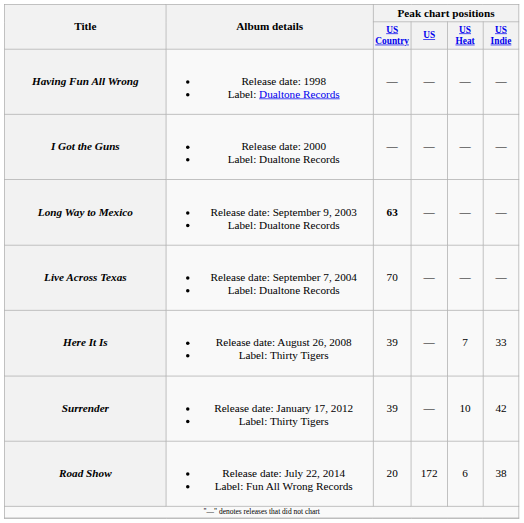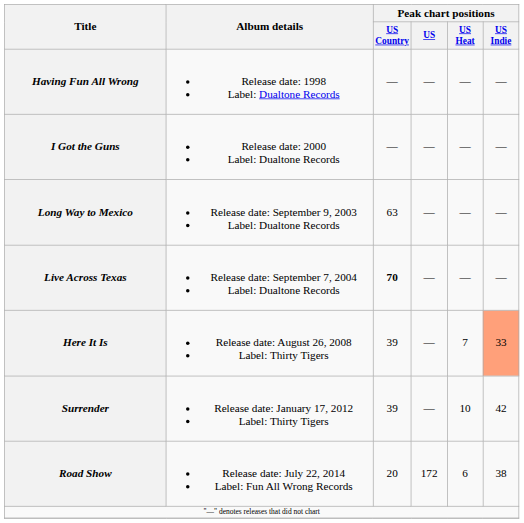(392, 212) bold -> (392, 212) normal
(392, 277) normal -> (392, 277) bold
(501, 343) no background -> (501, 343) lightsalmon background
